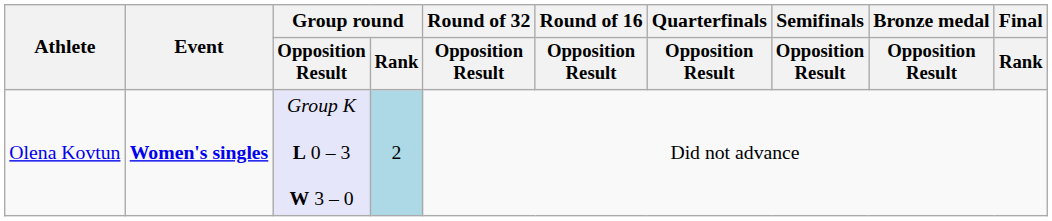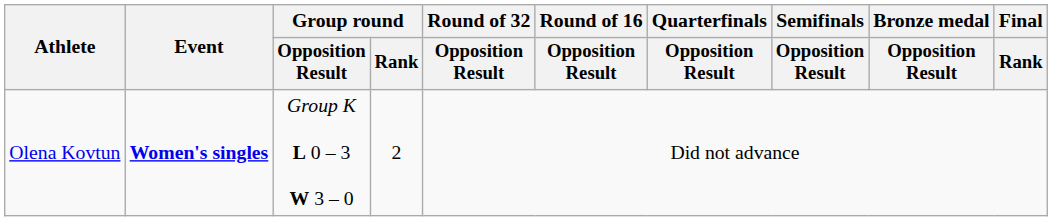(322, 152) lavender background -> (322, 152) no background
(396, 152) lightblue background -> (396, 152) no background
